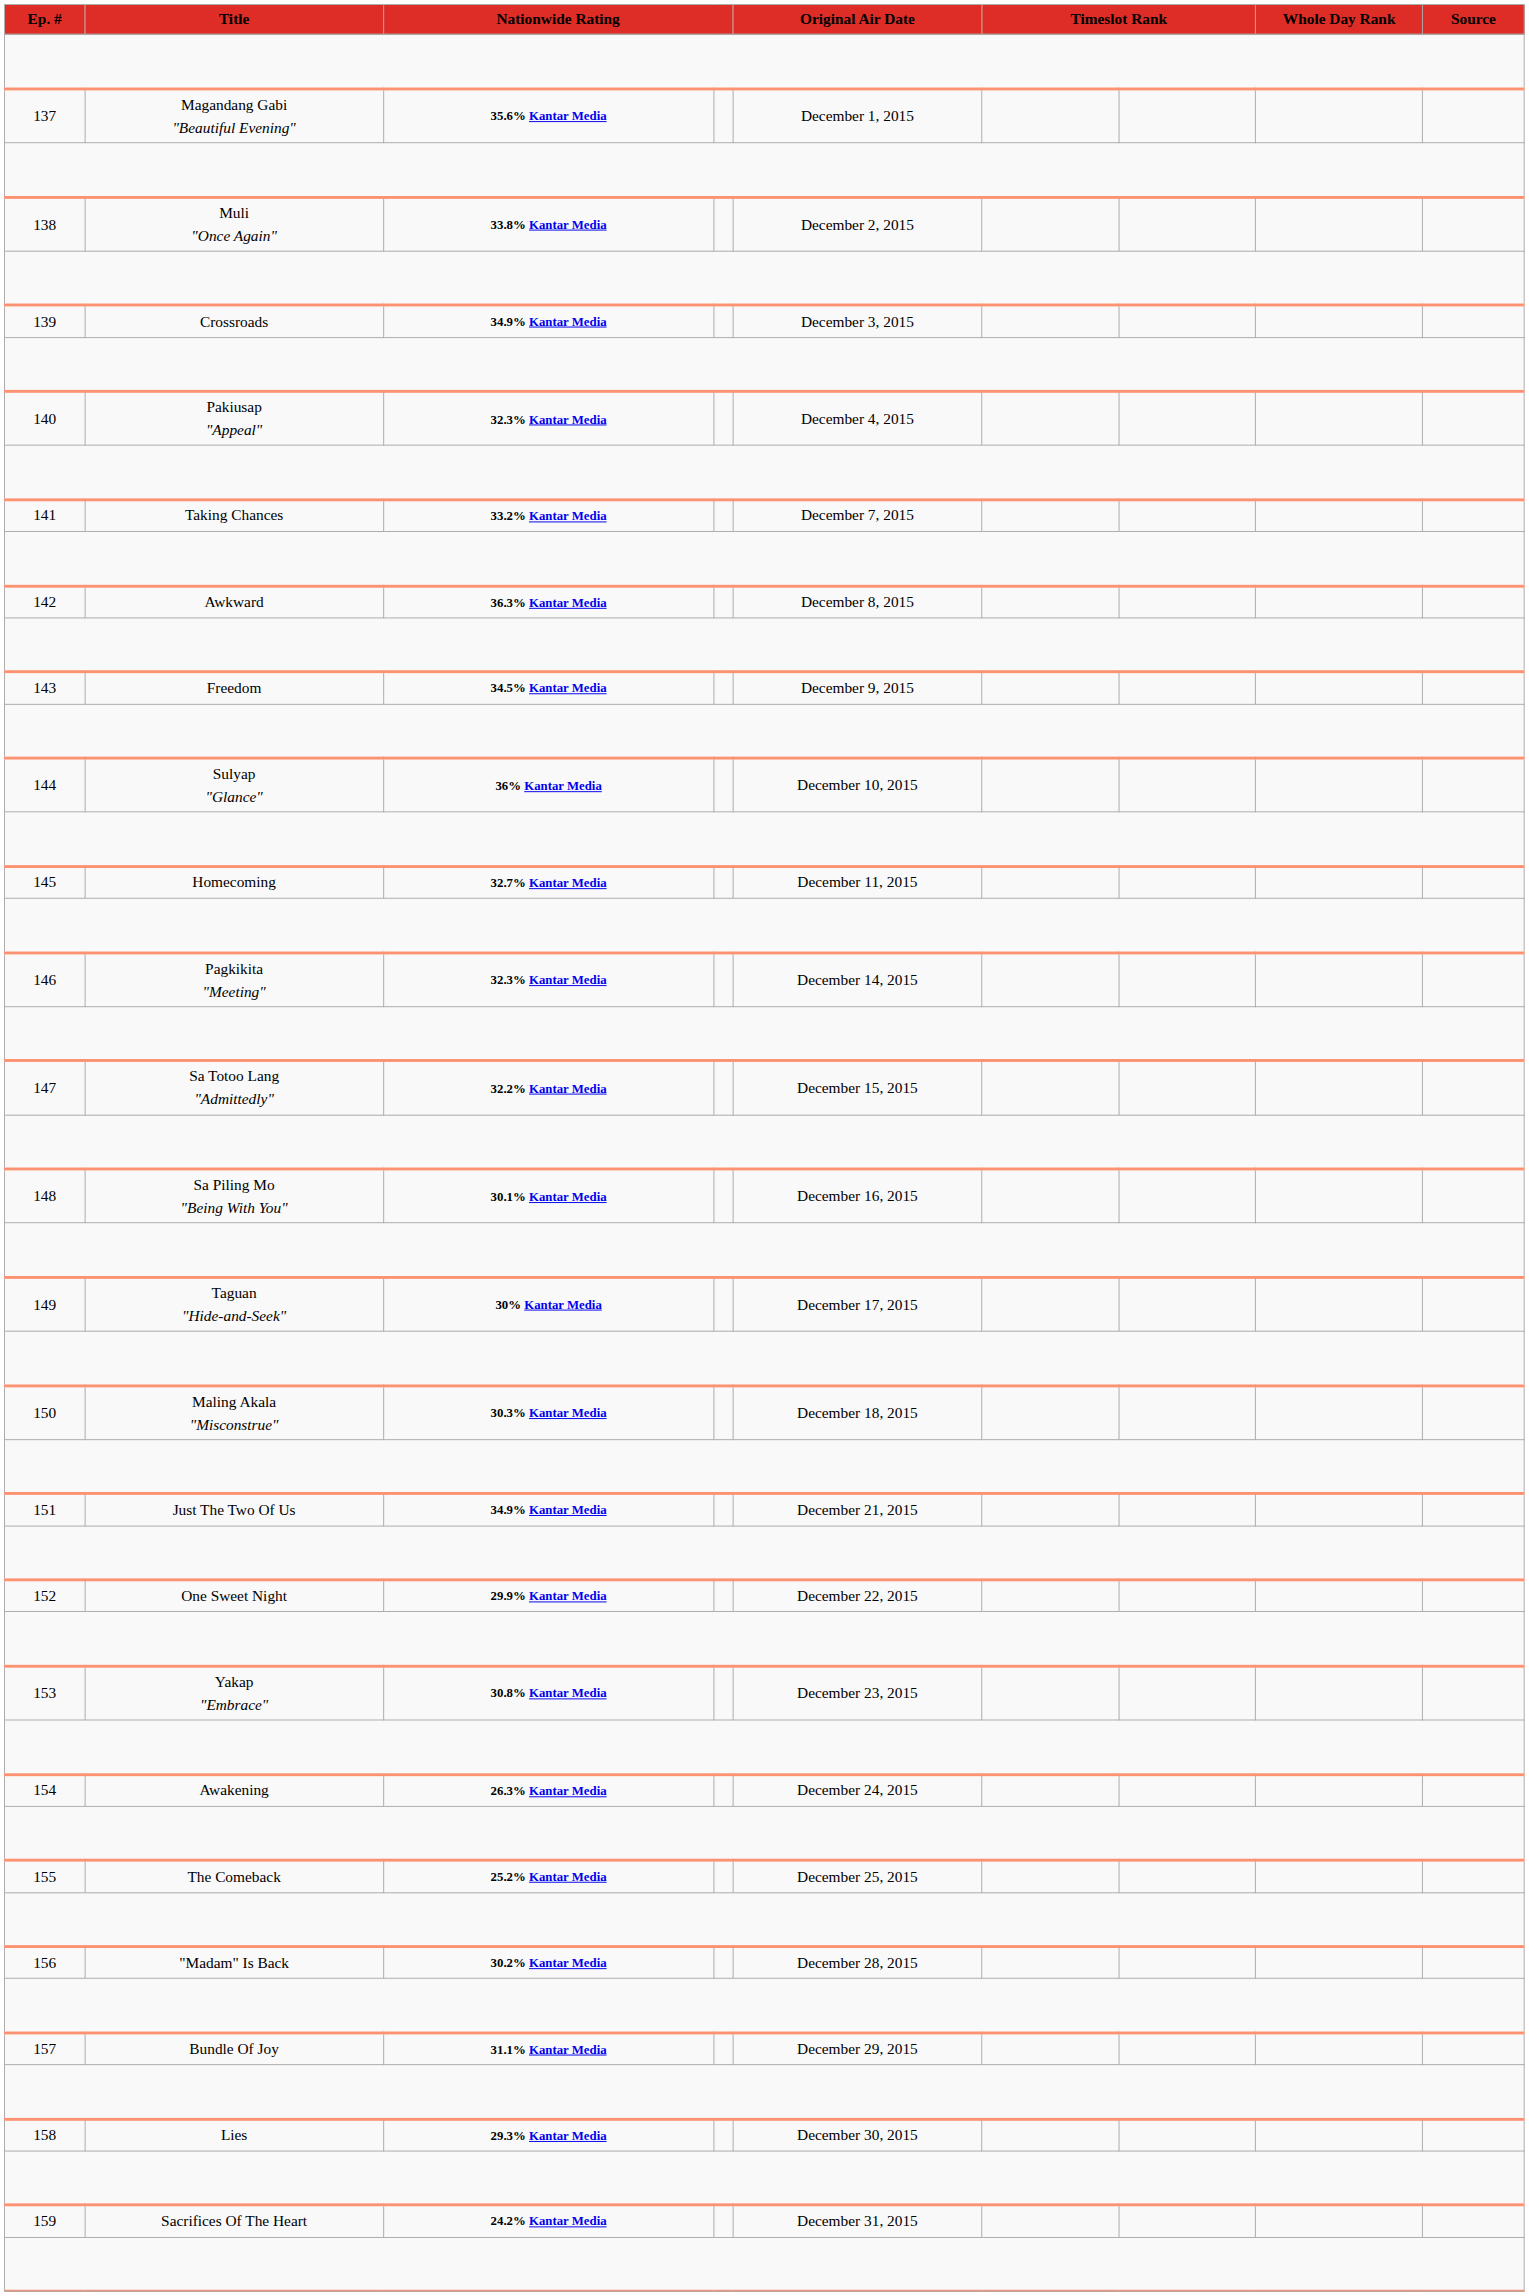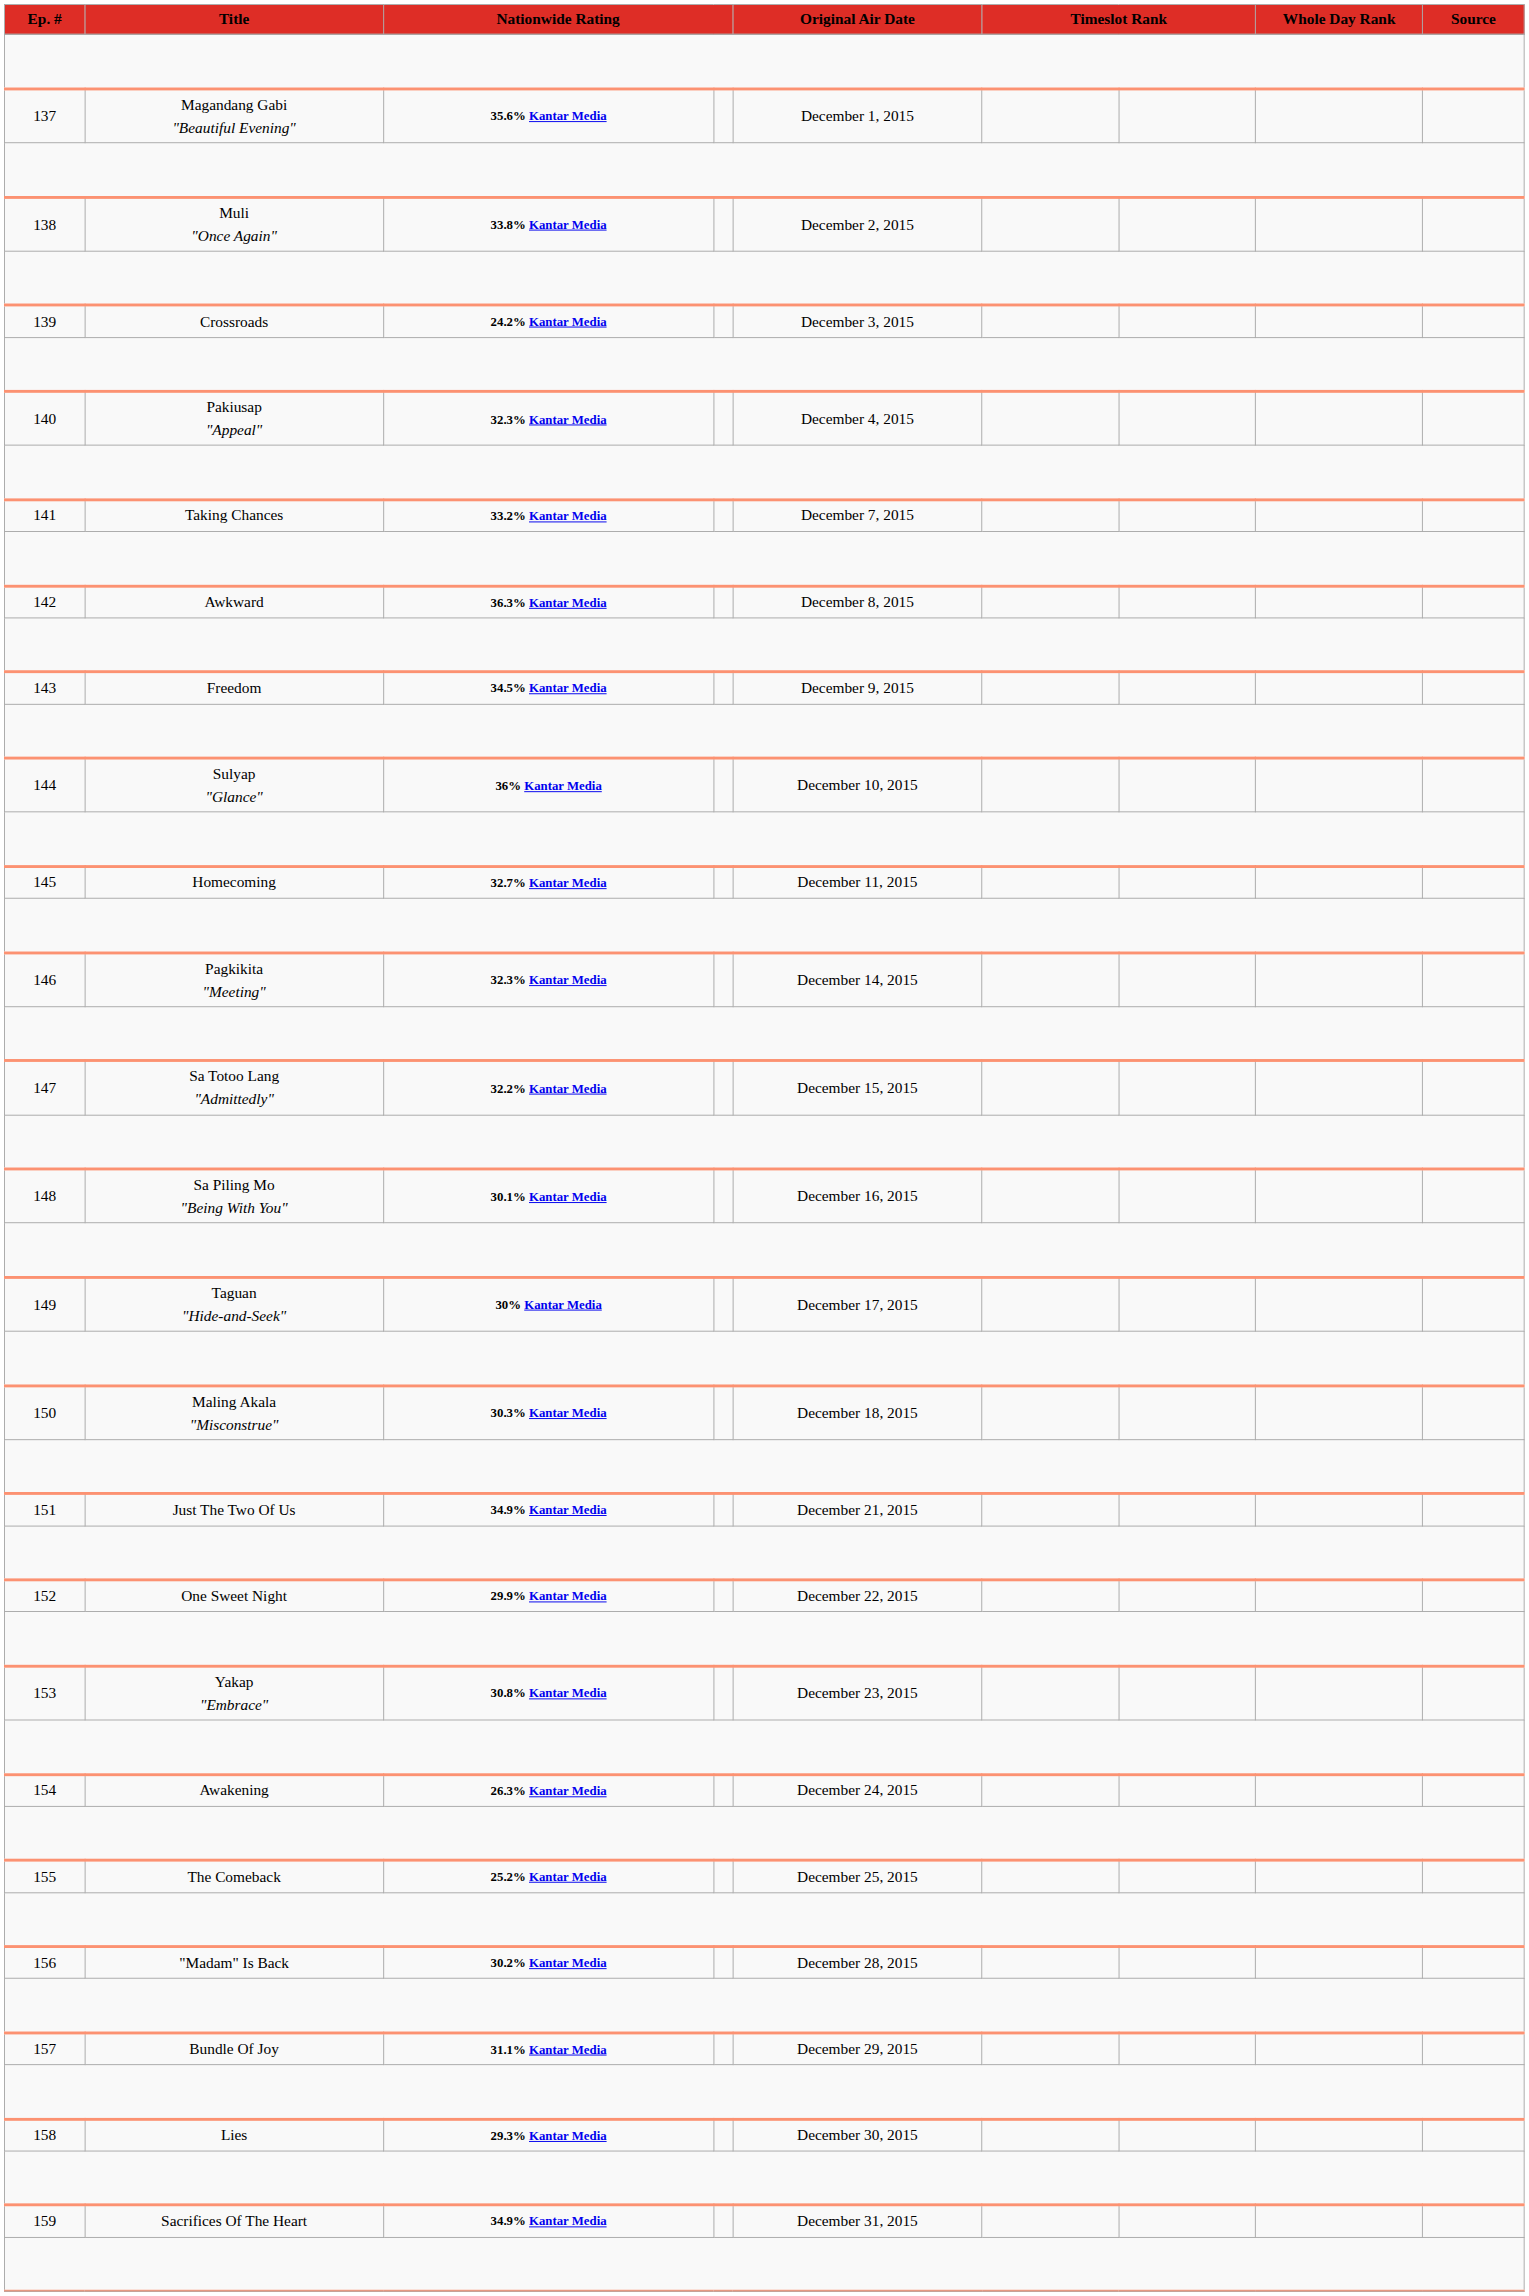(549, 322) 34.9% Kantar Media -> (549, 322) 24.2% Kantar Media
(549, 2222) 24.2% Kantar Media -> (549, 2222) 34.9% Kantar Media
